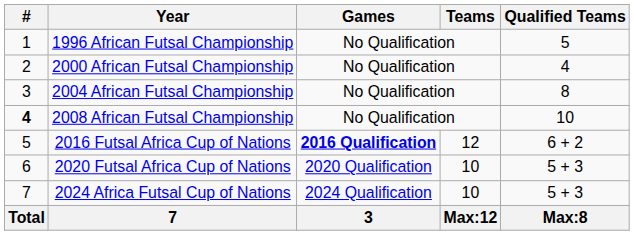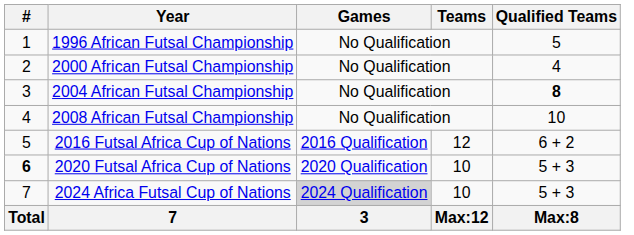(565, 92) normal -> (556, 92) bold
(26, 117) bold -> (26, 117) normal
(368, 142) bold -> (364, 142) normal
(26, 167) normal -> (26, 167) bold
(368, 192) no background -> (364, 192) lightgrey background
